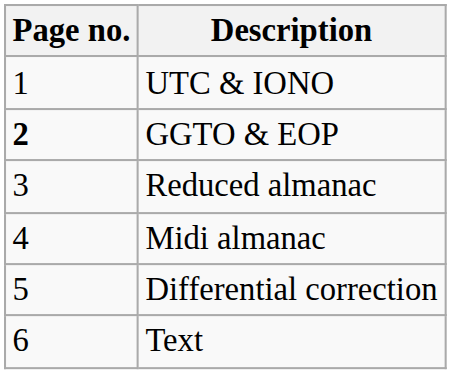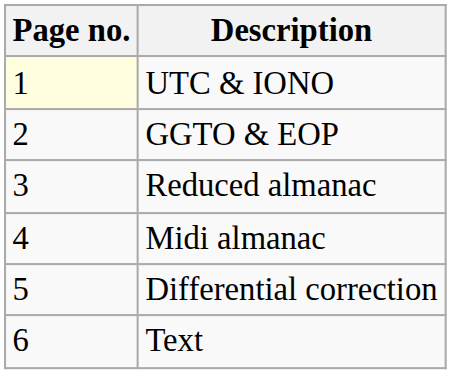(21, 82) no background -> (21, 82) lightyellow background
(21, 133) bold -> (21, 133) normal
